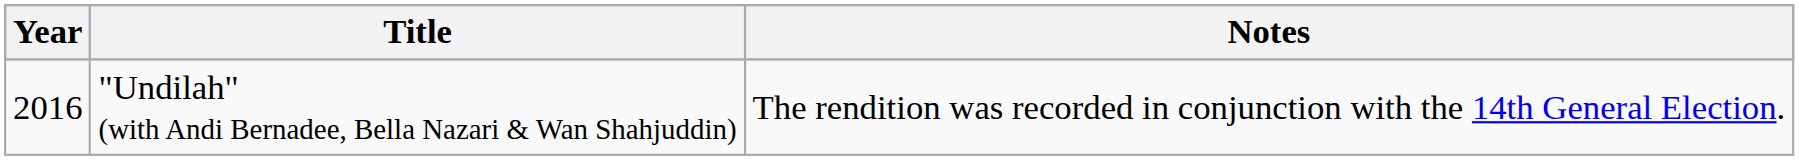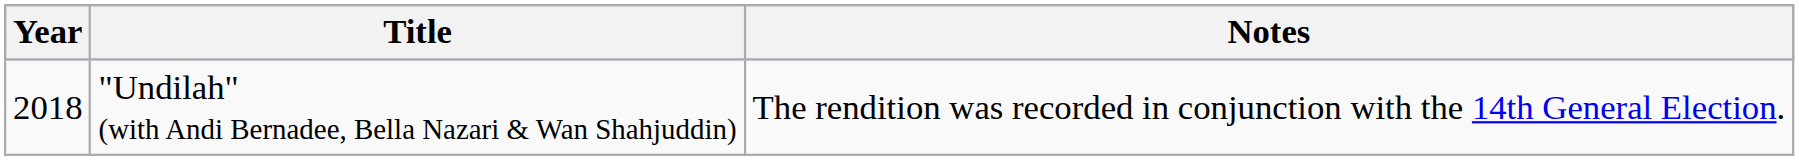(48, 106) 2016 -> (48, 106) 2018
